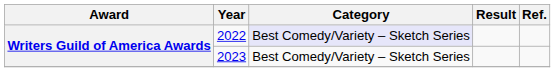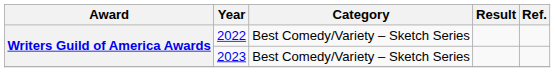(361, 35) lavender background -> (361, 35) no background
